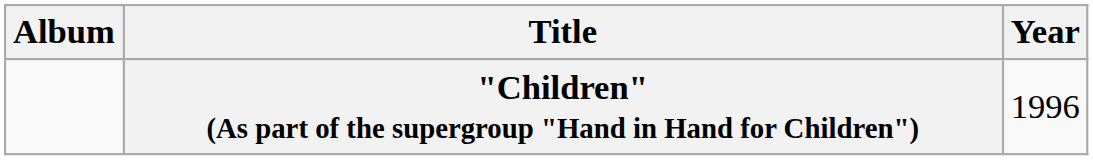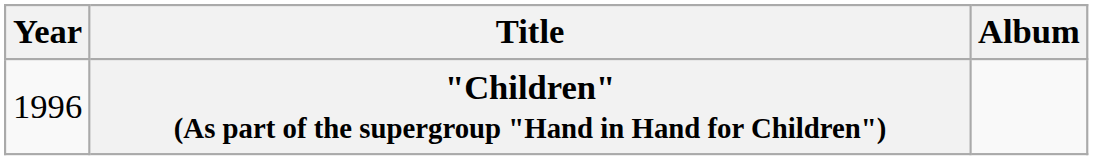columns swapped: (1045, 31) <-> (64, 31)
